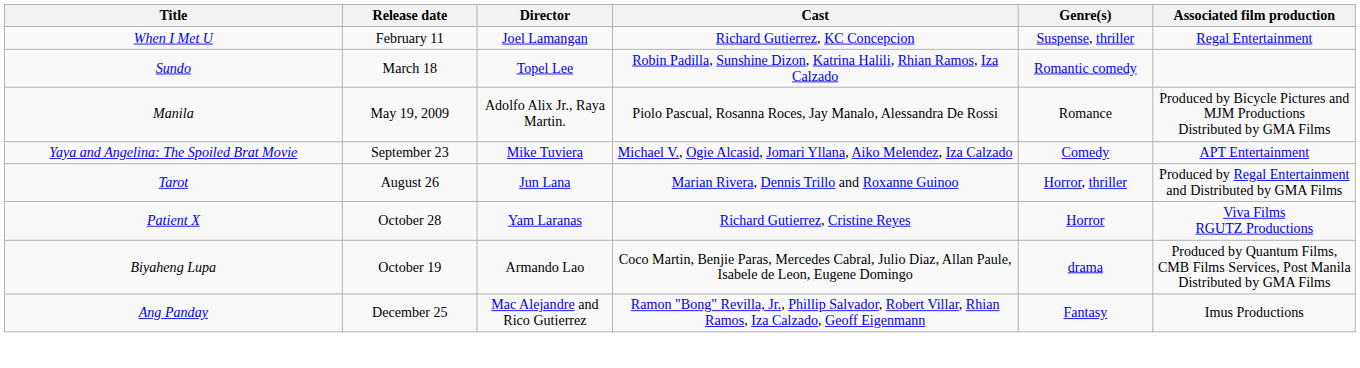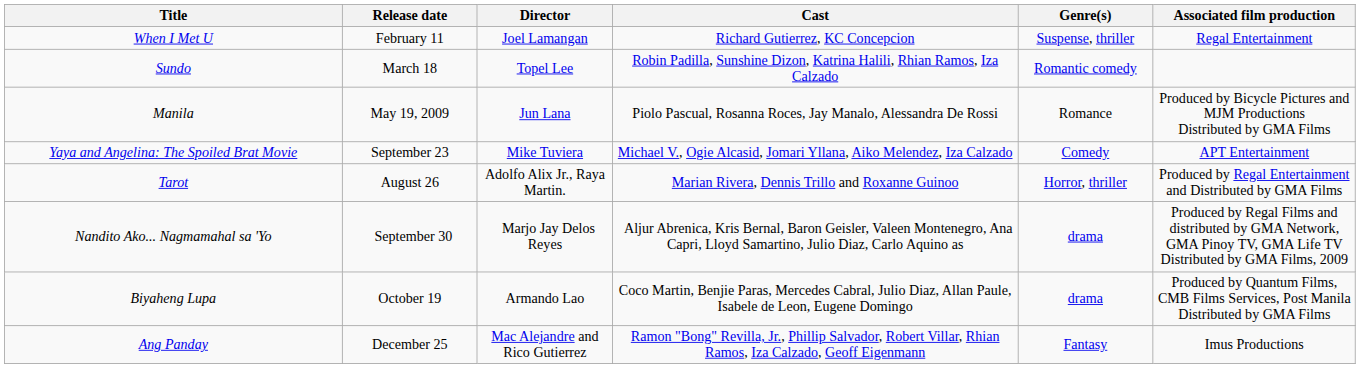(545, 114) Adolfo Alix Jr., Raya Martin. -> (545, 114) Jun Lana
(545, 182) Jun Lana -> (545, 182) Adolfo Alix Jr., Raya Martin.
+ row: (173, 236)
- row: (173, 220)
